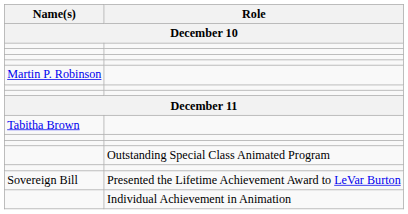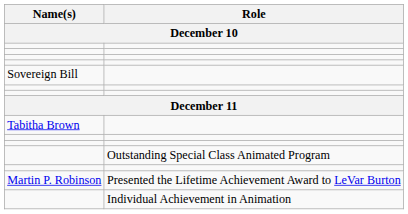(54, 75) Martin P. Robinson -> (42, 75) Sovereign Bill
(42, 180) Sovereign Bill -> (54, 180) Martin P. Robinson
